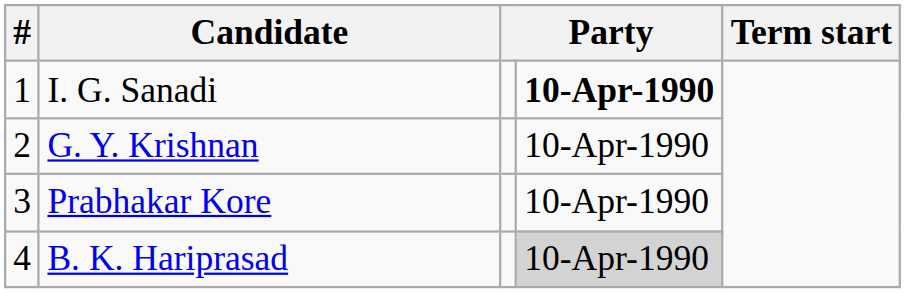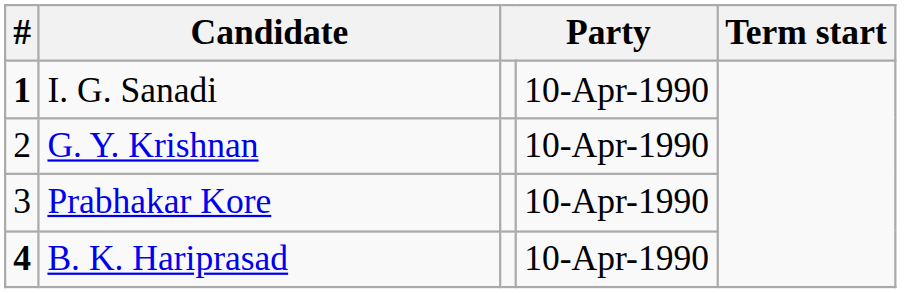(22, 88) normal -> (22, 88) bold
(619, 88) bold -> (617, 88) normal
(22, 257) normal -> (22, 257) bold
(617, 257) lightgrey background -> (617, 257) no background
